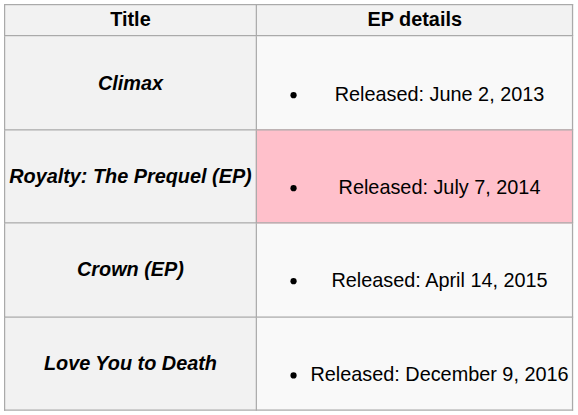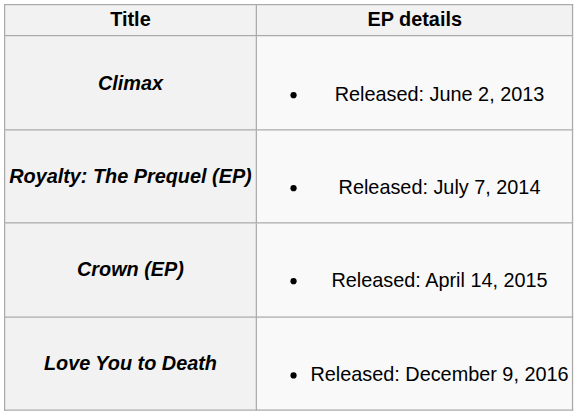(415, 187) pink background -> (415, 187) no background
